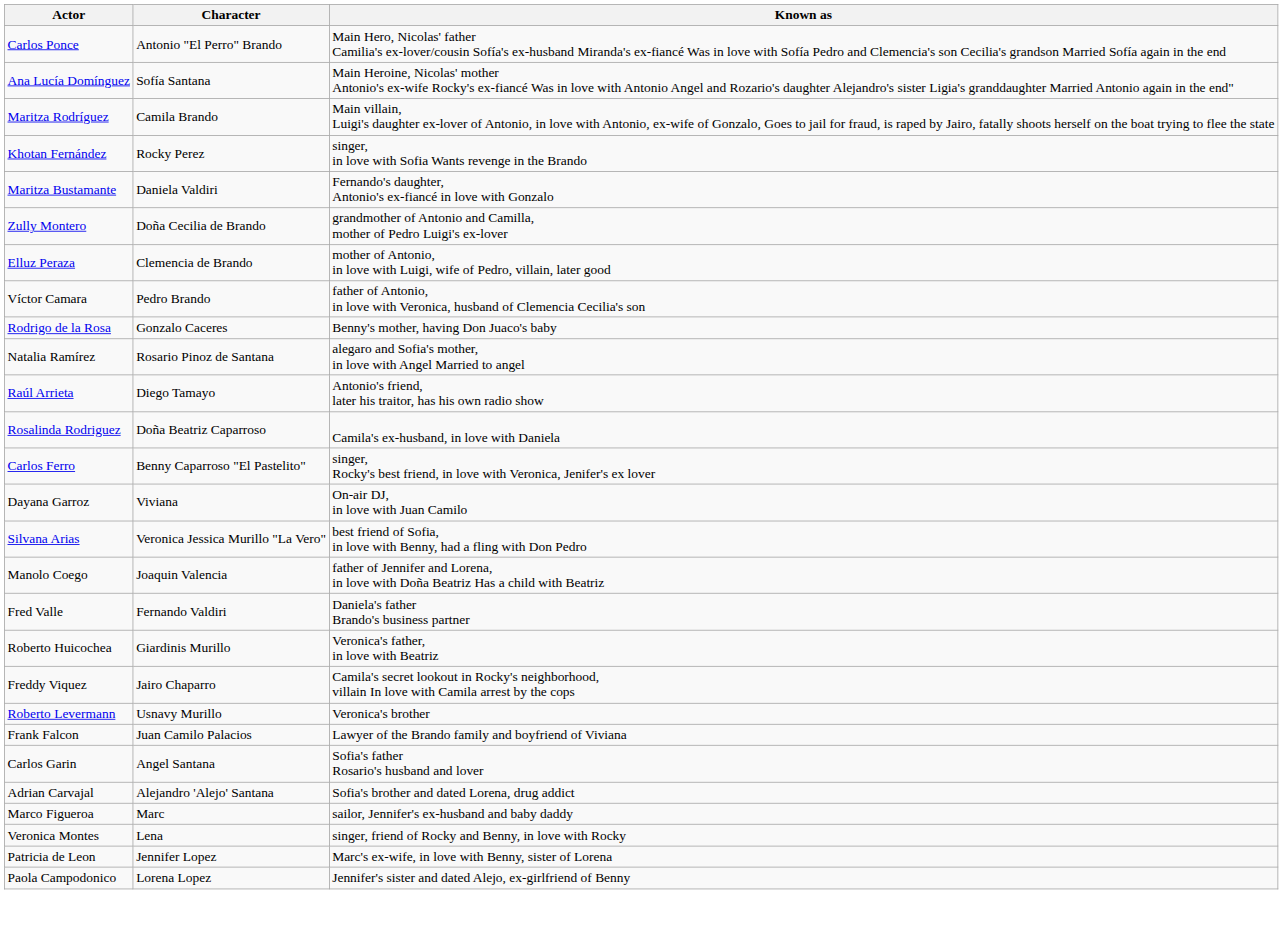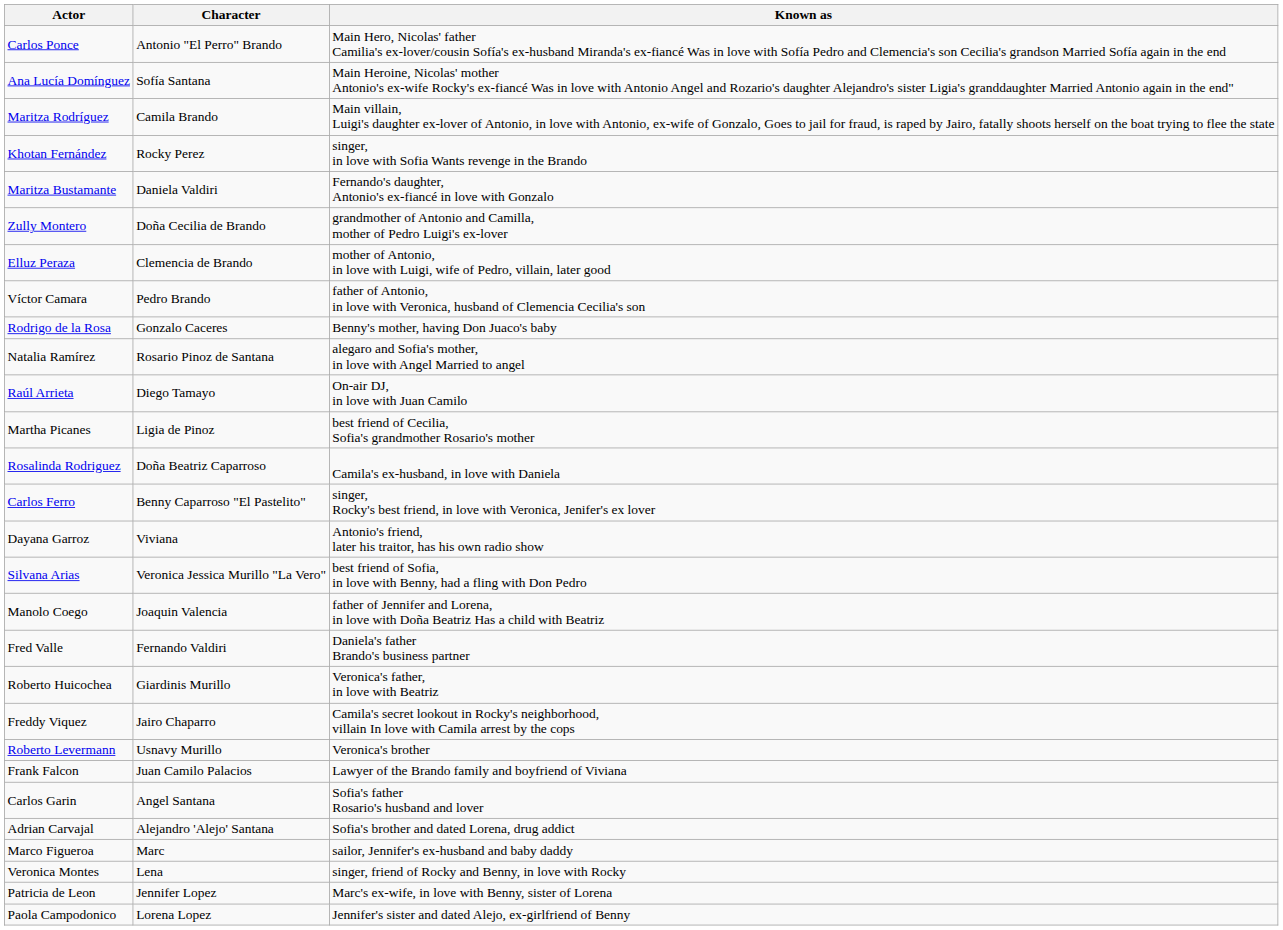(438, 393) Antonio's friend, later his traitor, has his own radio show -> (400, 393) On-air DJ, in love with Juan Camilo
+ row: (49, 429)
(400, 502) On-air DJ, in love with Juan Camilo -> (438, 539) Antonio's friend, later his traitor, has his own radio show
